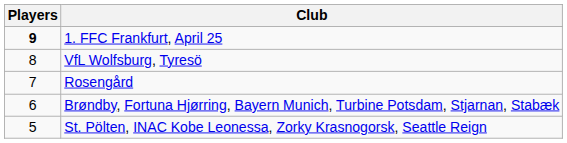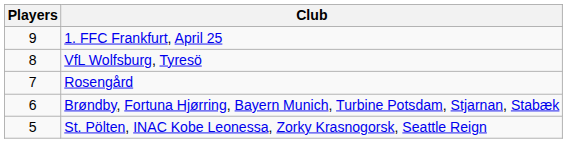(33, 37) bold -> (33, 37) normal
